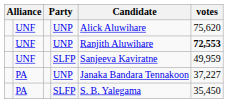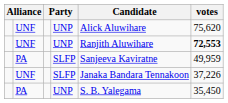(25, 59) UNF -> (21, 59) PA
(21, 75) PA -> (25, 75) UNF
(63, 75) UNP -> (64, 75) SLFP
(207, 75) 37,227 -> (207, 75) 37,226
(64, 91) SLFP -> (63, 91) UNP
